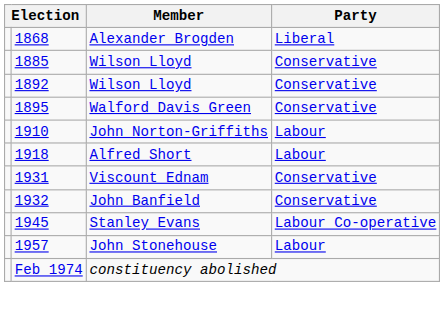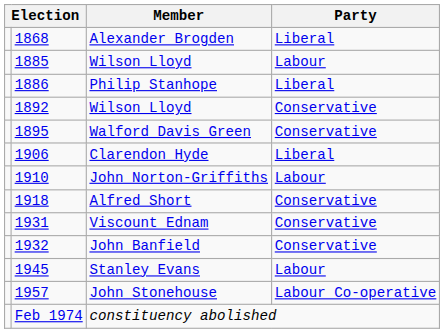(326, 62) Conservative -> (300, 62) Labour
+ row: (32, 85)
+ row: (32, 155)
(300, 155) Labour -> (326, 201) Conservative
(356, 224) Labour Co-operative -> (300, 270) Labour
(300, 247) Labour -> (356, 293) Labour Co-operative
